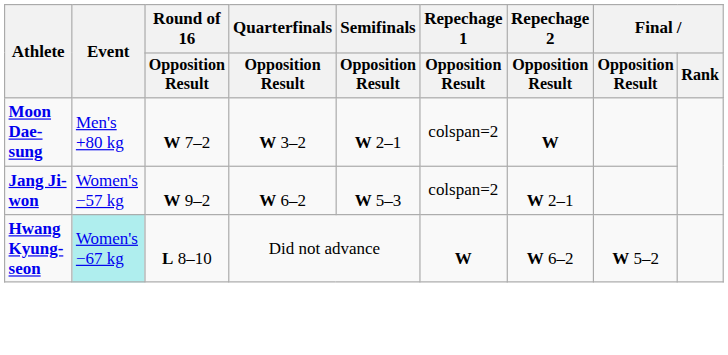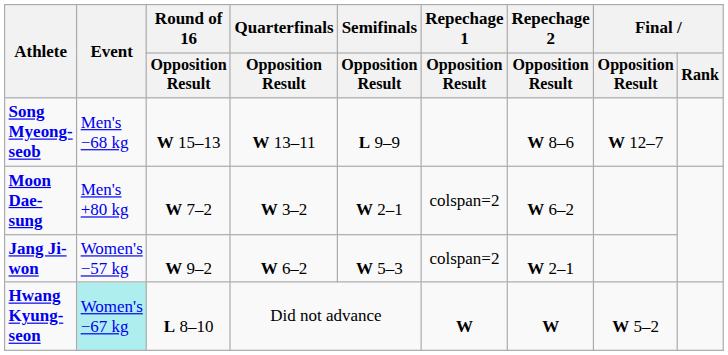+ row: (41, 132)
(550, 142) W -> (551, 210) W 6–2
(550, 258) W 6–2 -> (551, 326) W
